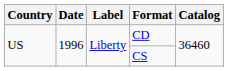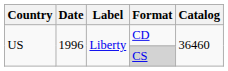(140, 55) no background -> (140, 55) lightgrey background
